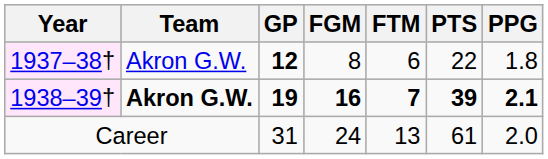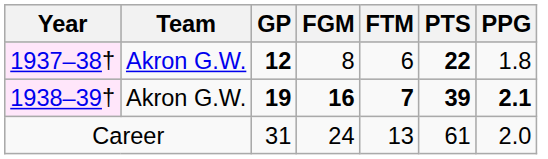(464, 61) normal -> (458, 61) bold
(189, 98) bold -> (186, 98) normal
